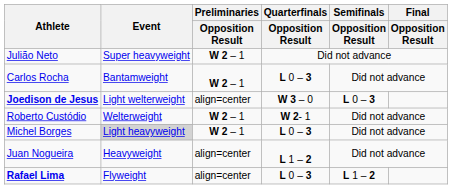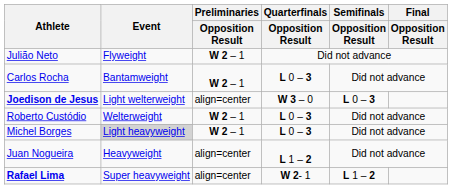(146, 56) Super heavyweight -> (125, 56) Flyweight
(295, 116) W 2- 1 -> (295, 116) L 0 – 3
(125, 176) Flyweight -> (146, 176) Super heavyweight
(295, 176) L 0 – 3 -> (295, 176) W 2- 1
